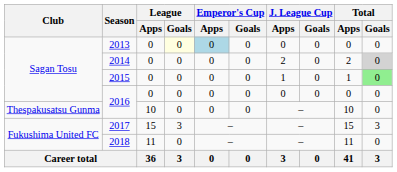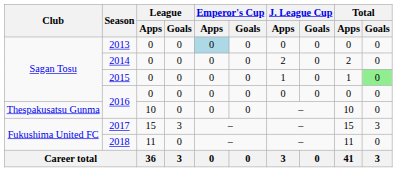(179, 45) lightyellow background -> (179, 45) no background
(377, 61) lightgrey background -> (377, 61) no background
